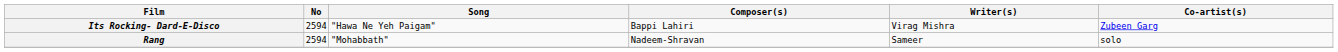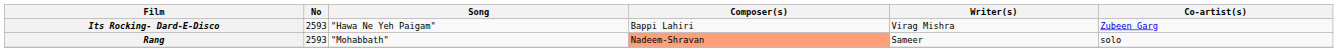(316, 26) 2594 -> (316, 26) 2593
(316, 40) 2594 -> (316, 40) 2593
(667, 40) no background -> (667, 40) lightsalmon background
